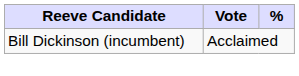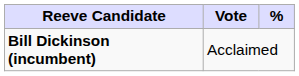(96, 41) normal -> (59, 49) bold
